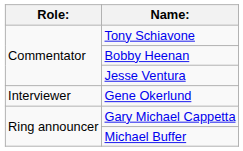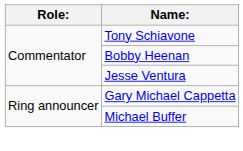- row: (148, 96)
